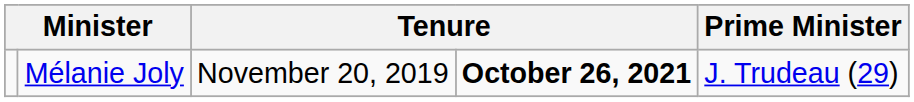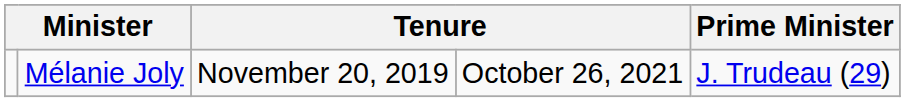(576, 72) bold -> (573, 72) normal
